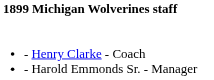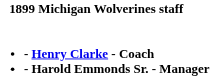(93, 62) normal -> (99, 62) bold
